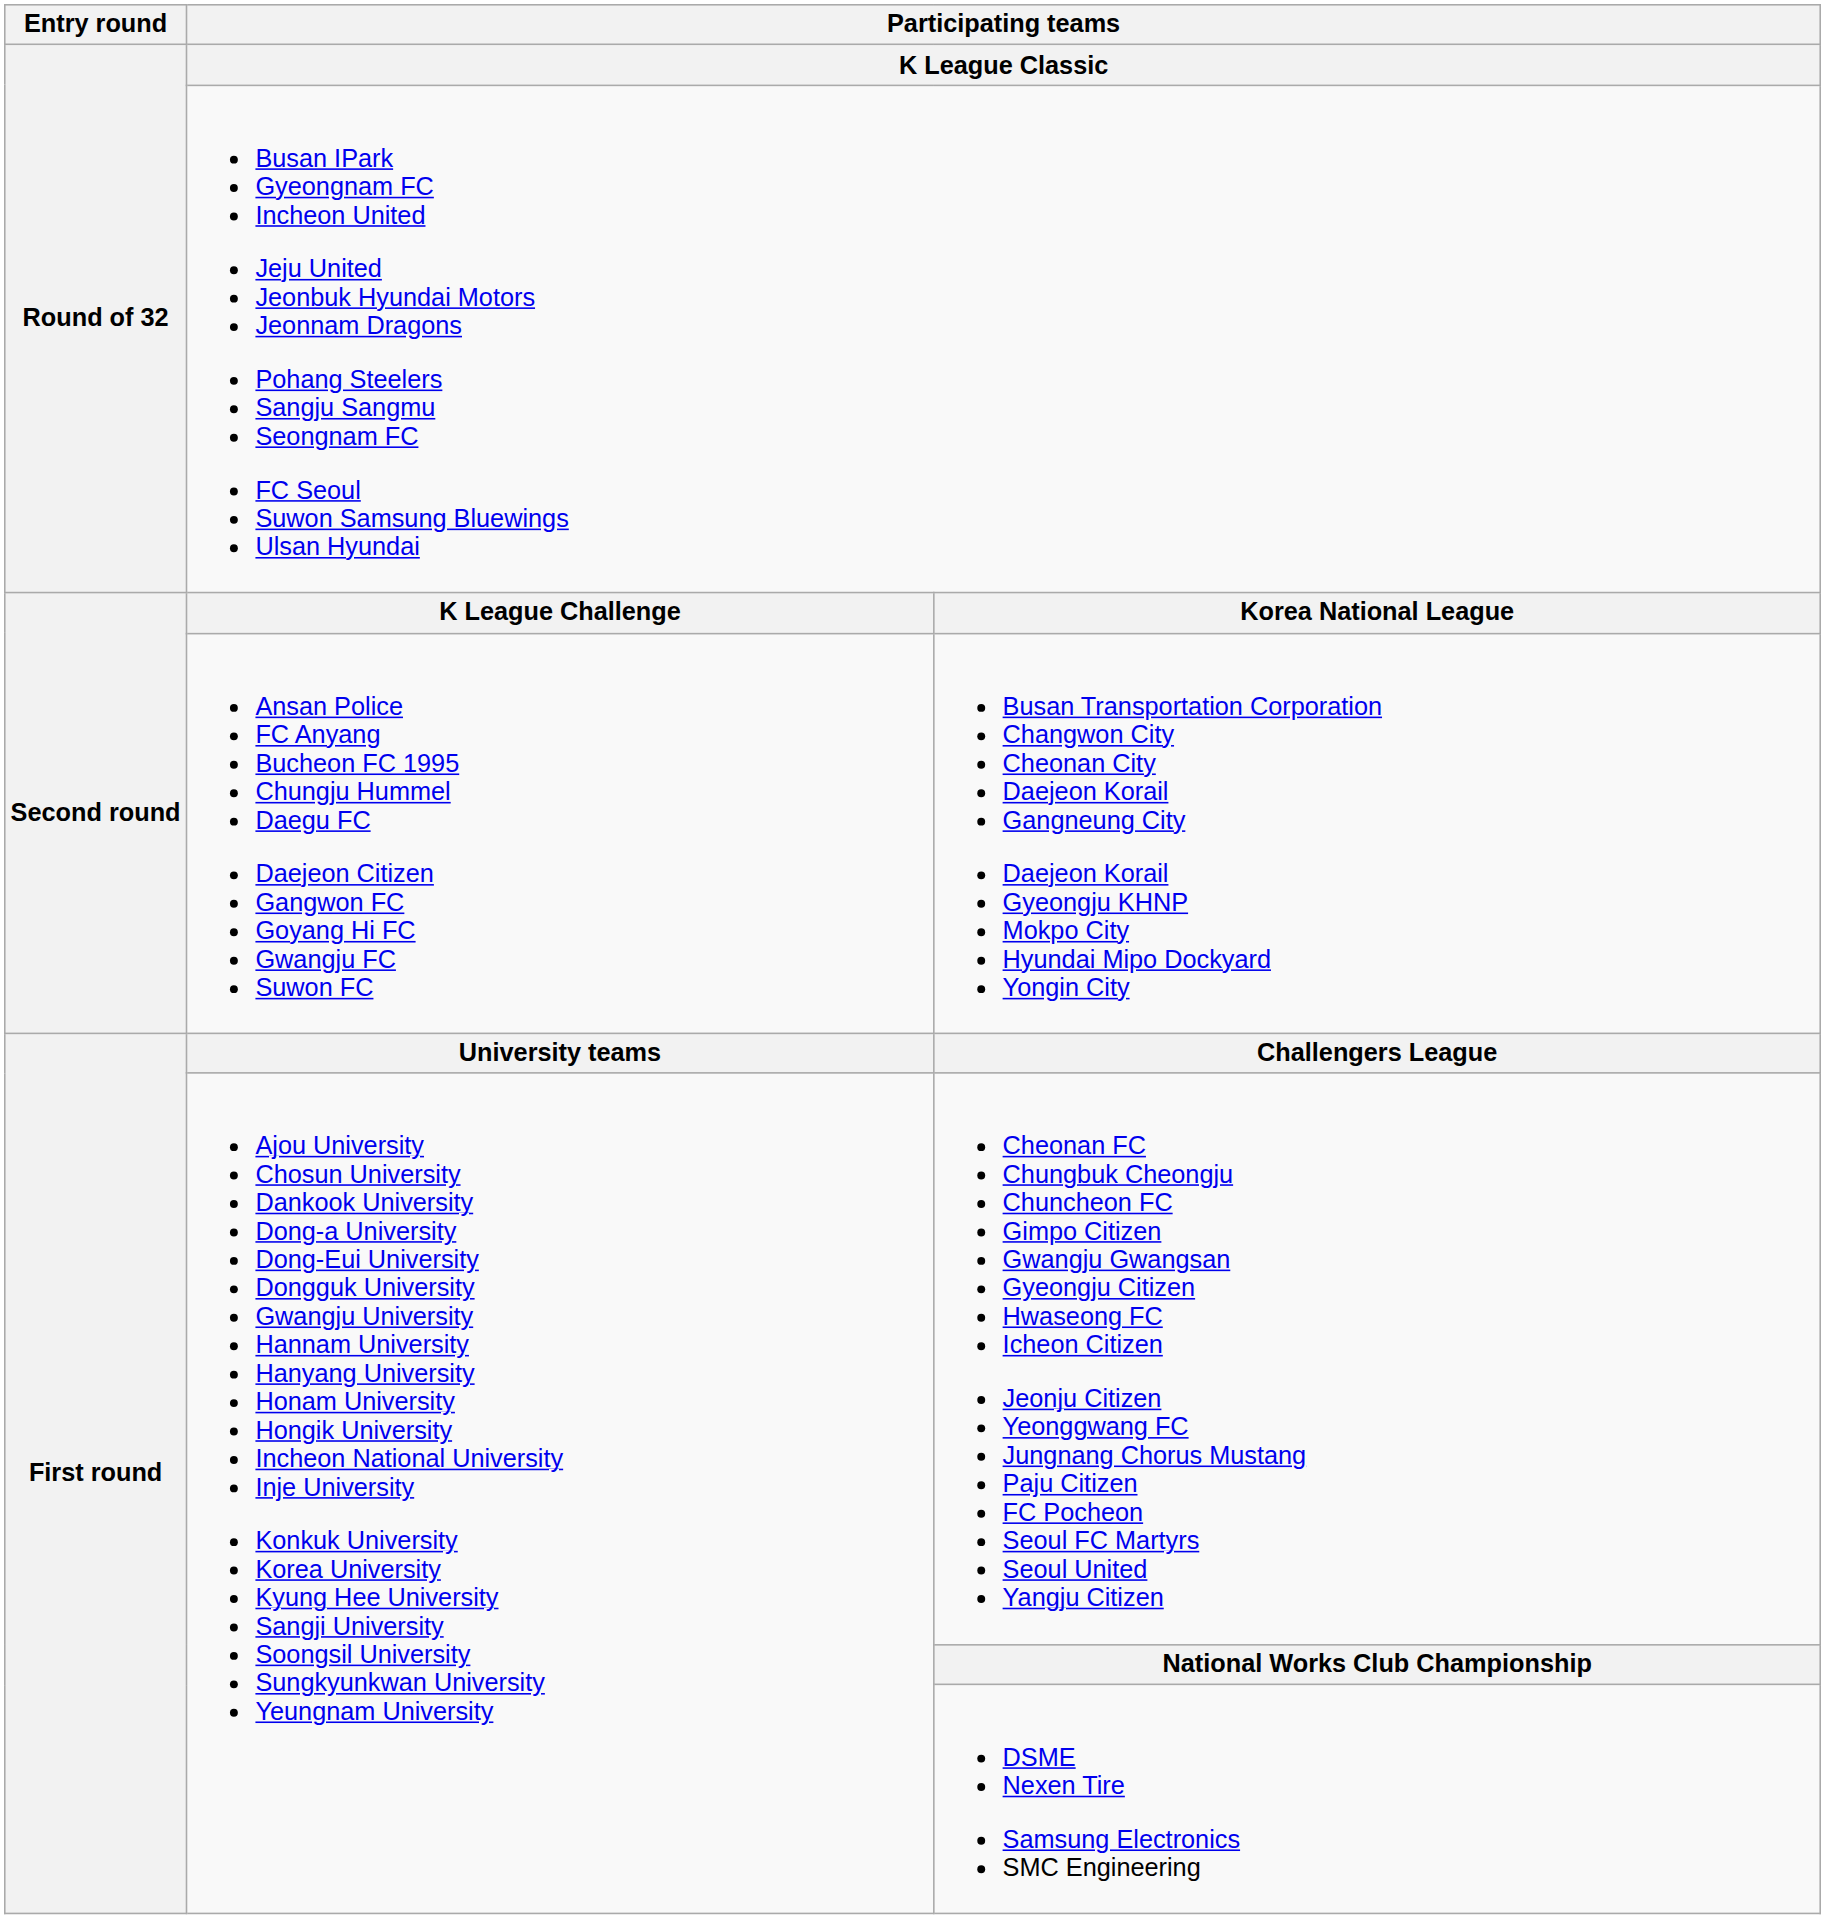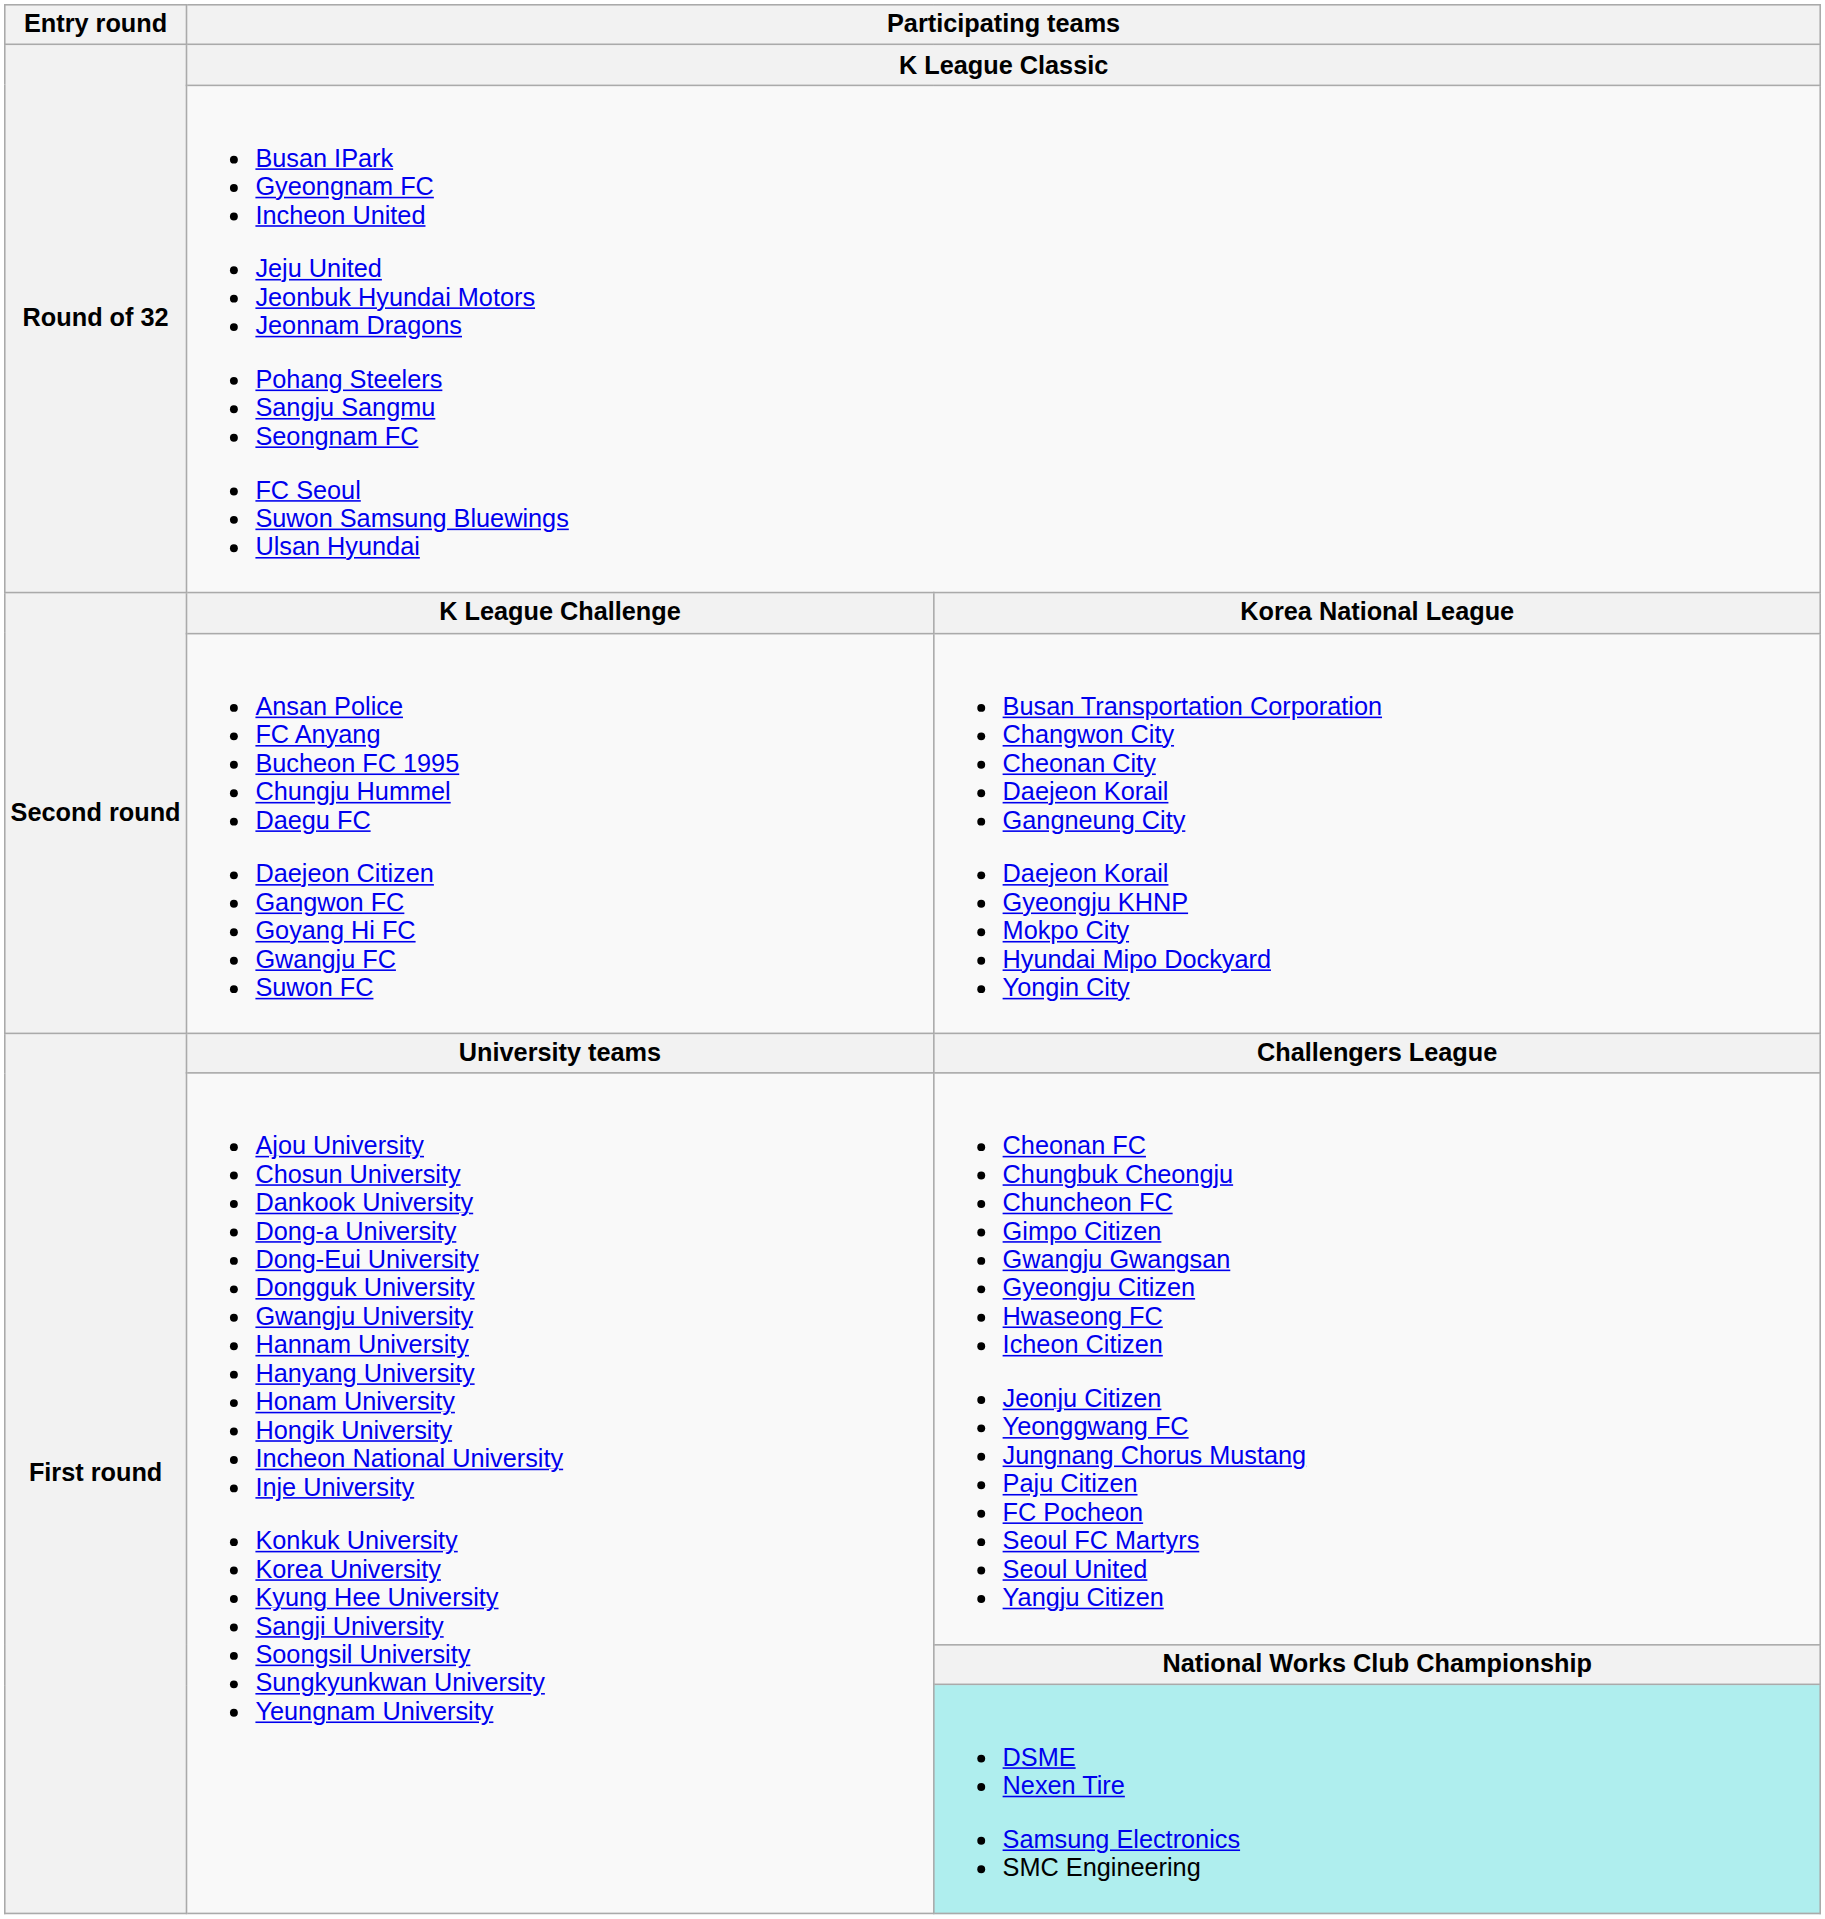(1377, 1813) no background -> (1377, 1813) paleturquoise background
